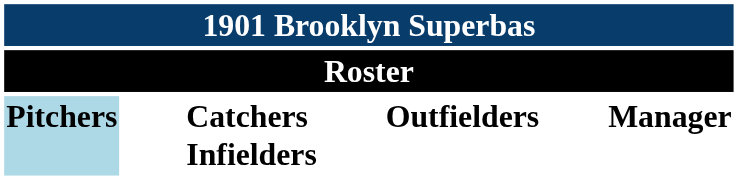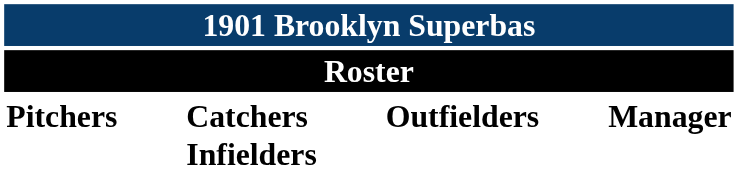(62, 116) lightblue background -> (62, 116) no background
